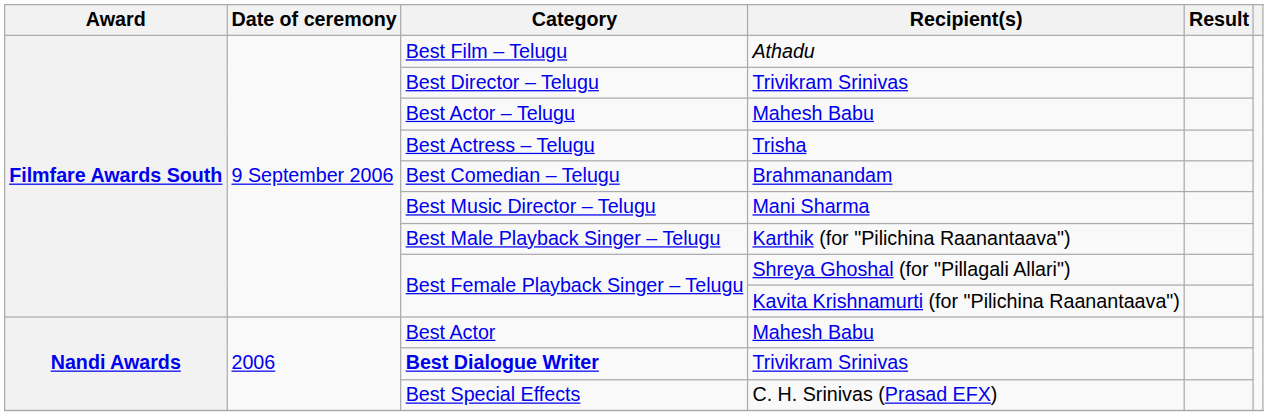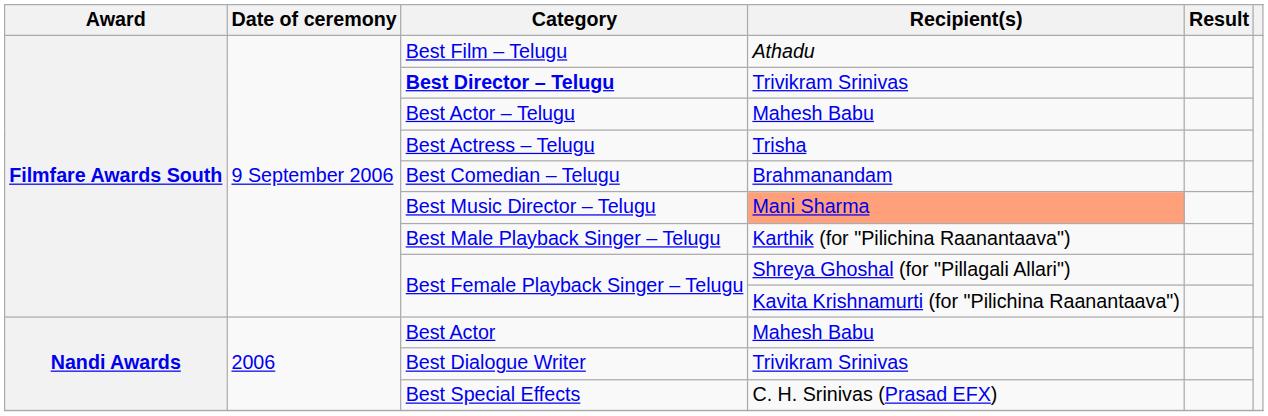(502, 82) normal -> (510, 82) bold
(811, 207) no background -> (811, 207) lightsalmon background
(502, 363) bold -> (496, 363) normal
